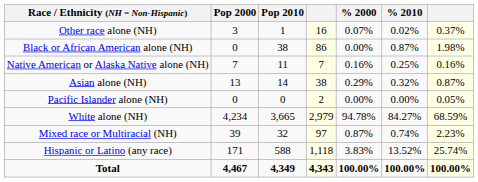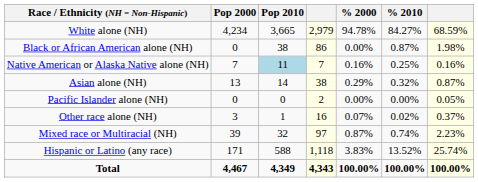rows swapped: (108, 116) <-> (108, 30)
(283, 64) no background -> (283, 64) lightblue background
